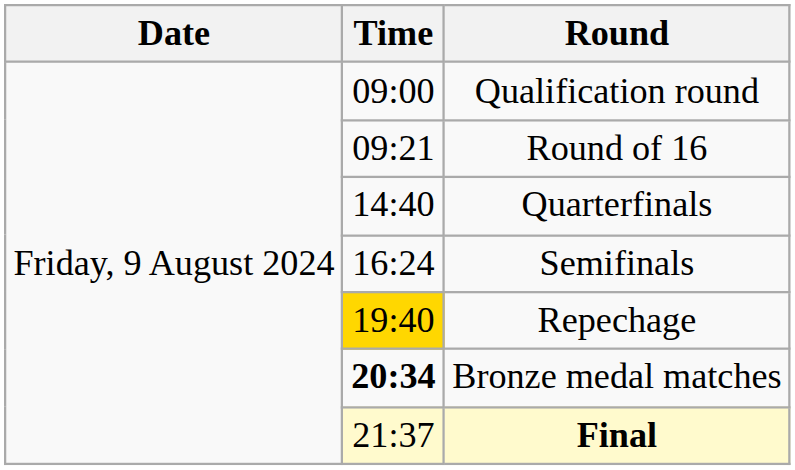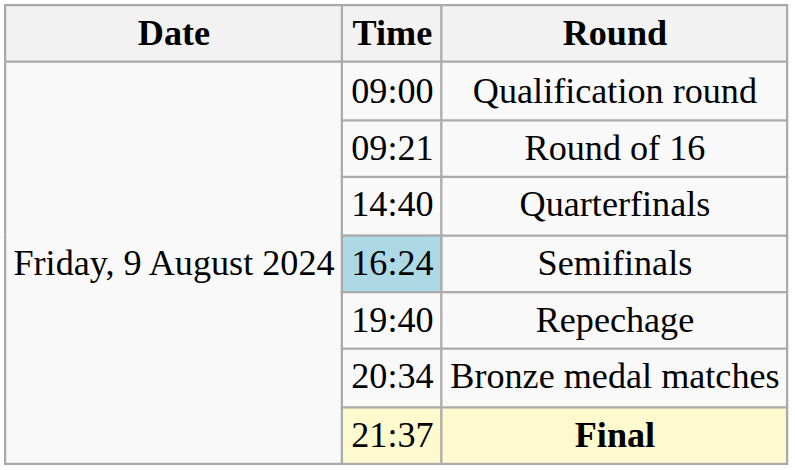(393, 262) no background -> (392, 262) lightblue background
(393, 319) gold background -> (392, 319) no background
(393, 377) bold -> (392, 377) normal
